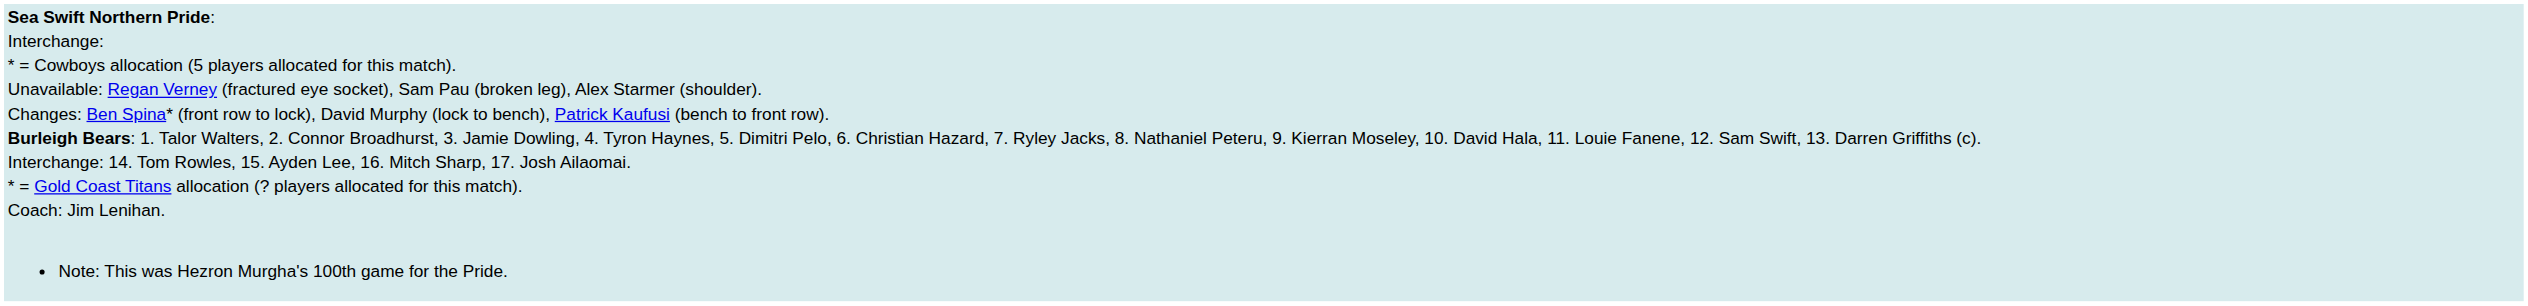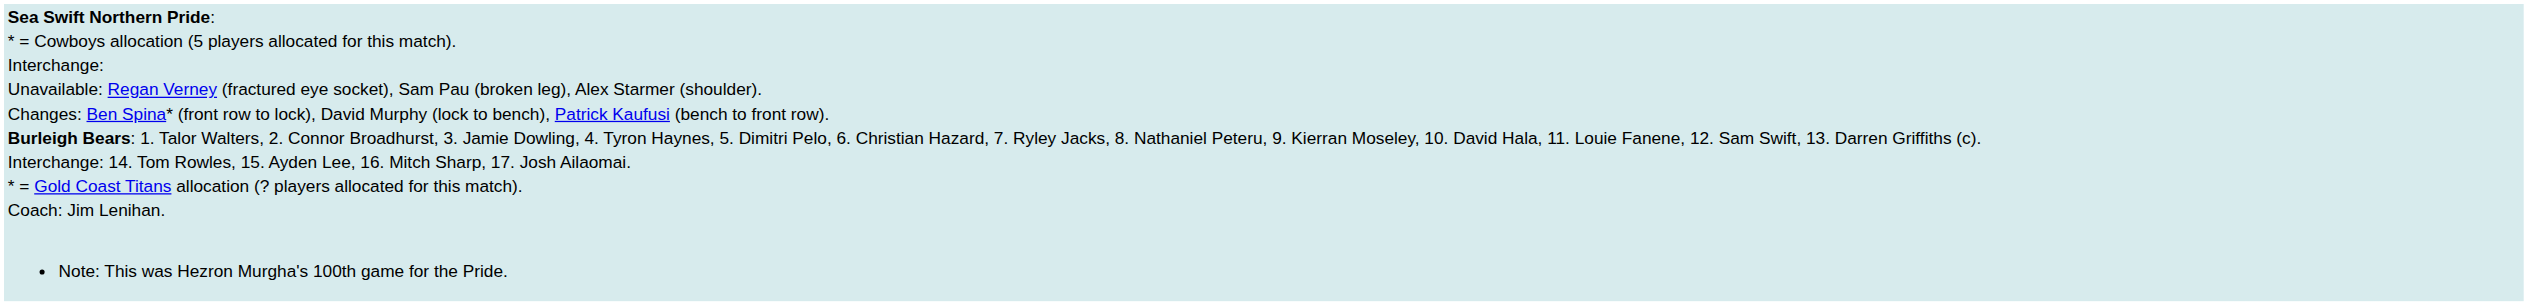(56, 41) Interchange: -> (232, 41) * = Cowboys allocation (5 players allocated for this match).
(232, 66) * = Cowboys allocation (5 players allocated for this match). -> (56, 66) Interchange:
